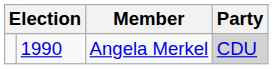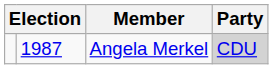(41, 48) 1990 -> (41, 48) 1987
